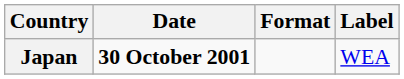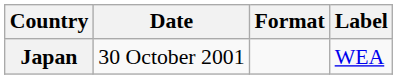(174, 56) bold -> (171, 56) normal
